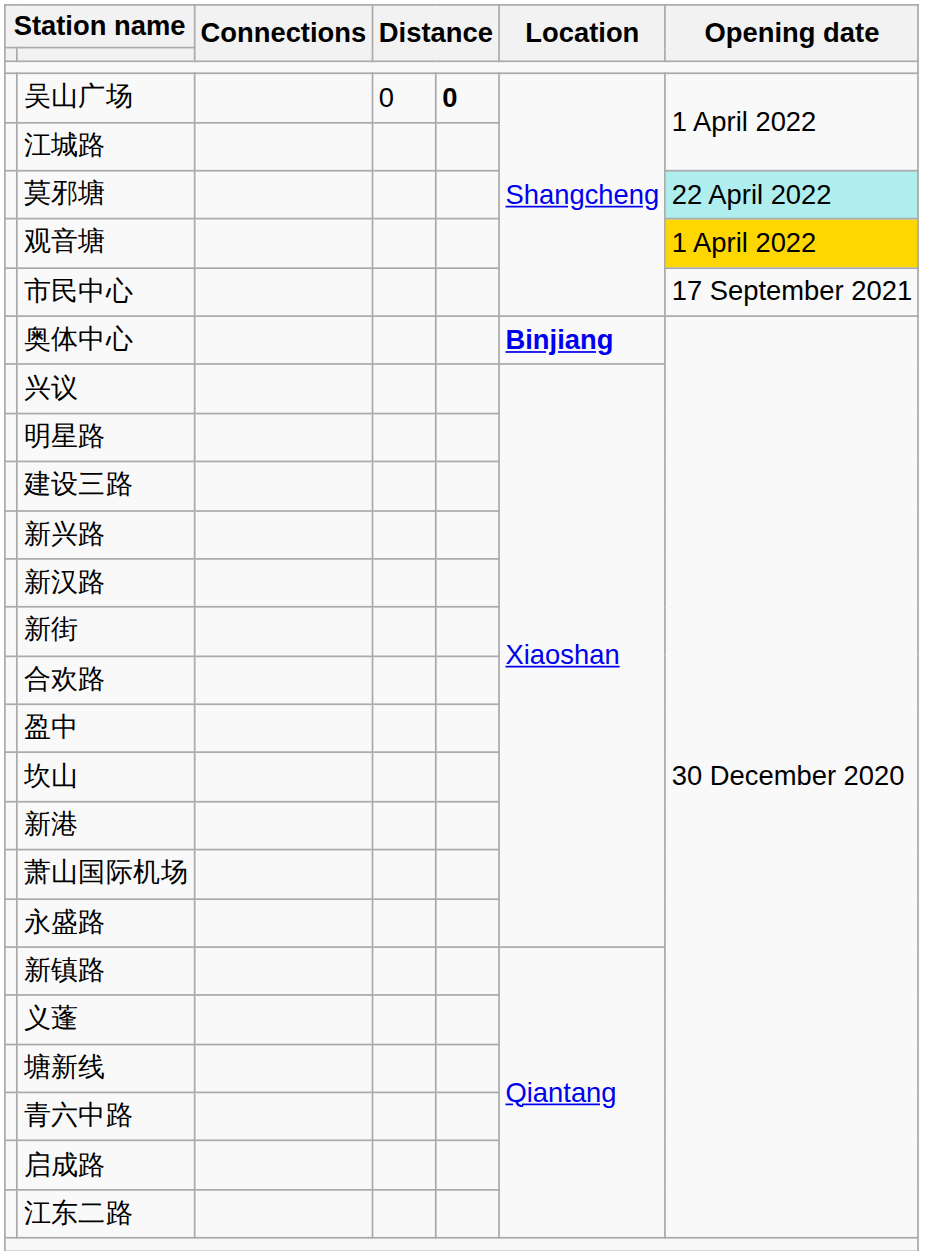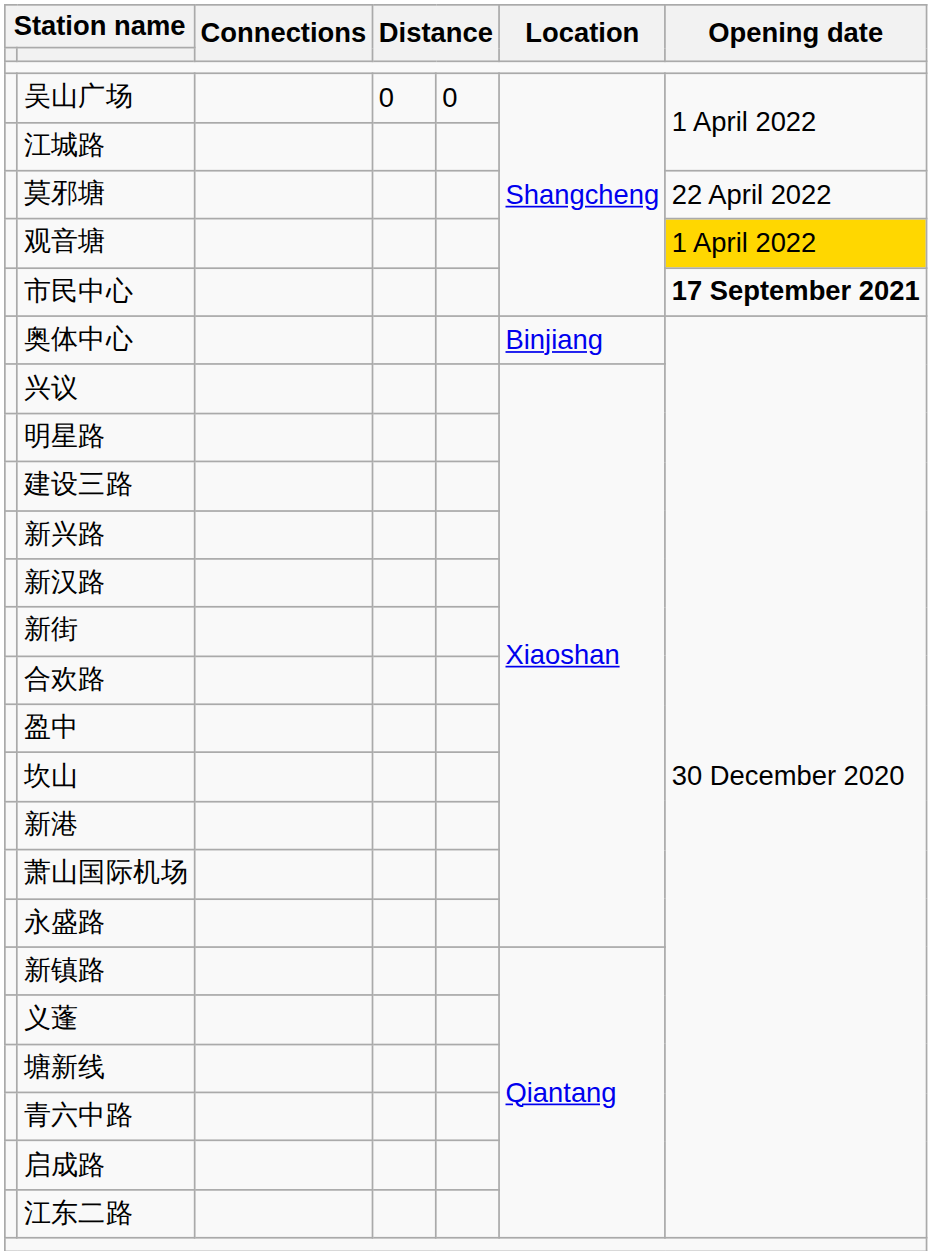(450, 97) bold -> (450, 97) normal
(752, 194) paleturquoise background -> (752, 194) no background
(792, 291) normal -> (796, 291) bold
(559, 339) bold -> (554, 339) normal
